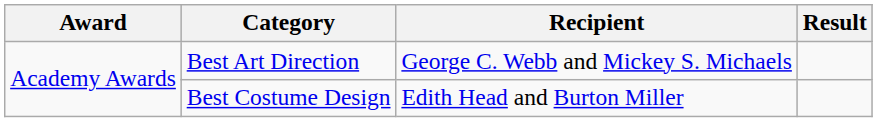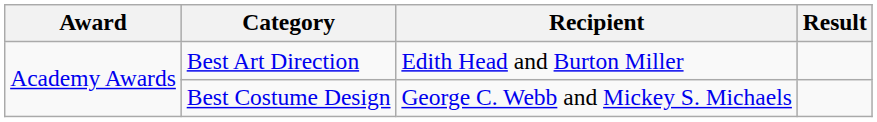(597, 60) George C. Webb and Mickey S. Michaels -> (542, 60) Edith Head and Burton Miller
(542, 97) Edith Head and Burton Miller -> (597, 97) George C. Webb and Mickey S. Michaels
